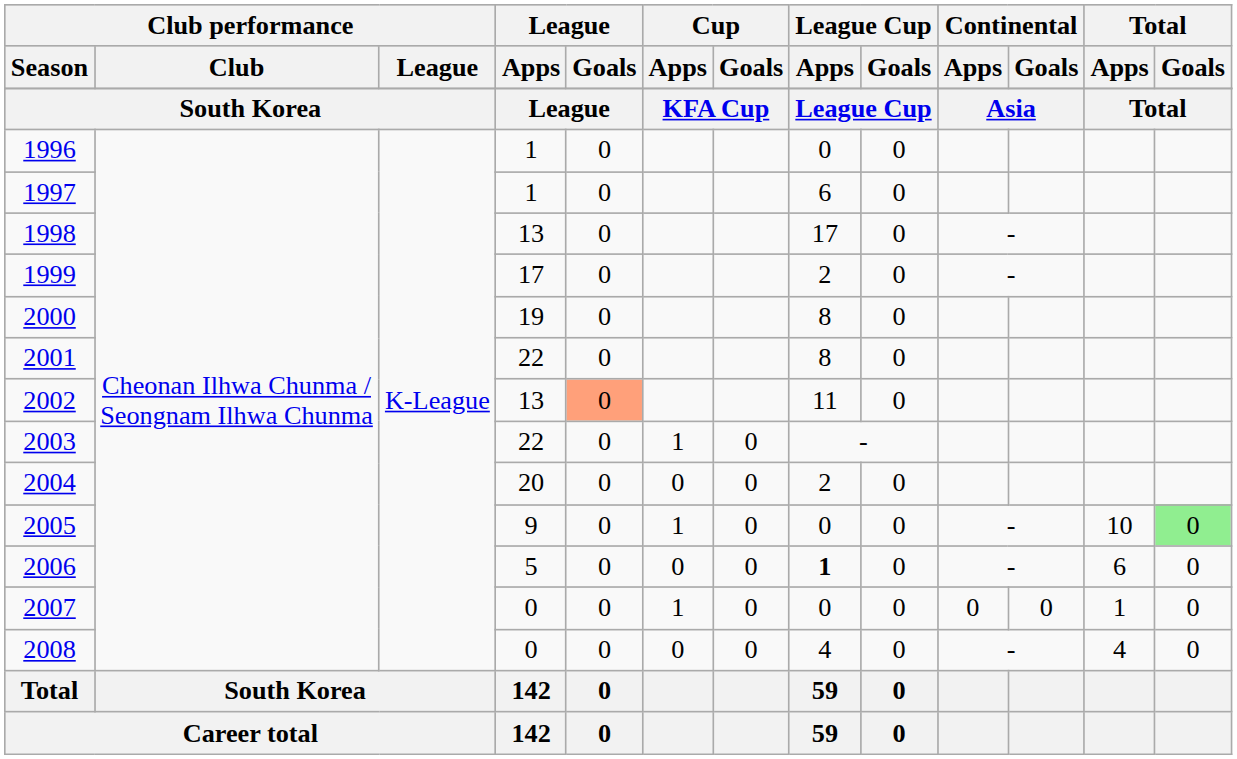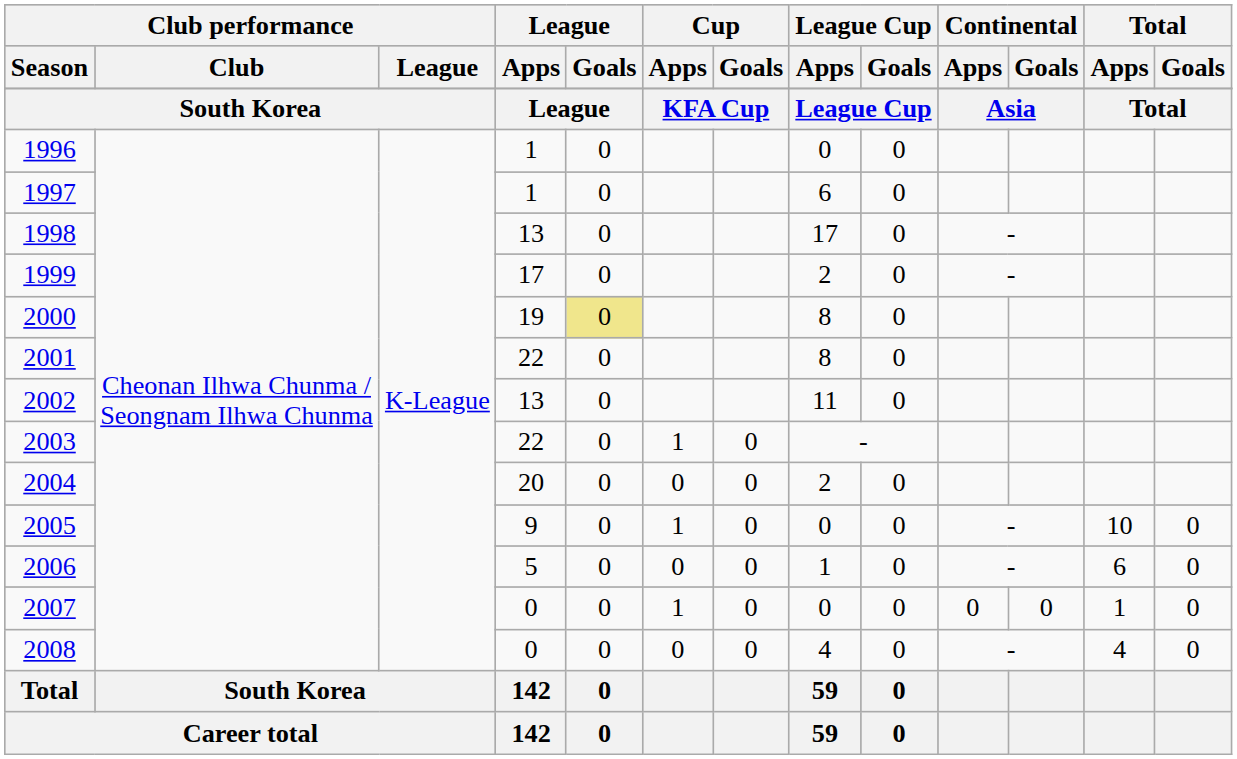(604, 316) no background -> (604, 316) khaki background
(604, 399) lightsalmon background -> (604, 399) no background
(1193, 524) lightgreen background -> (1193, 524) no background
(825, 566) bold -> (825, 566) normal
